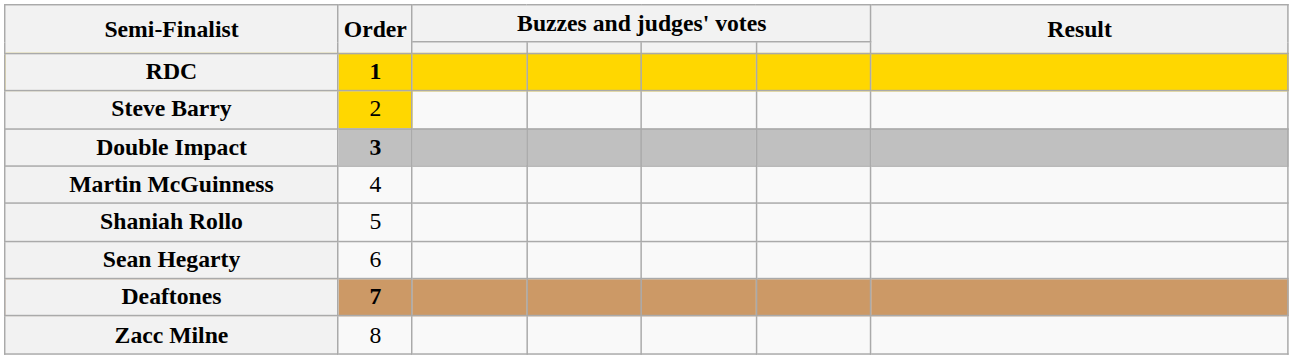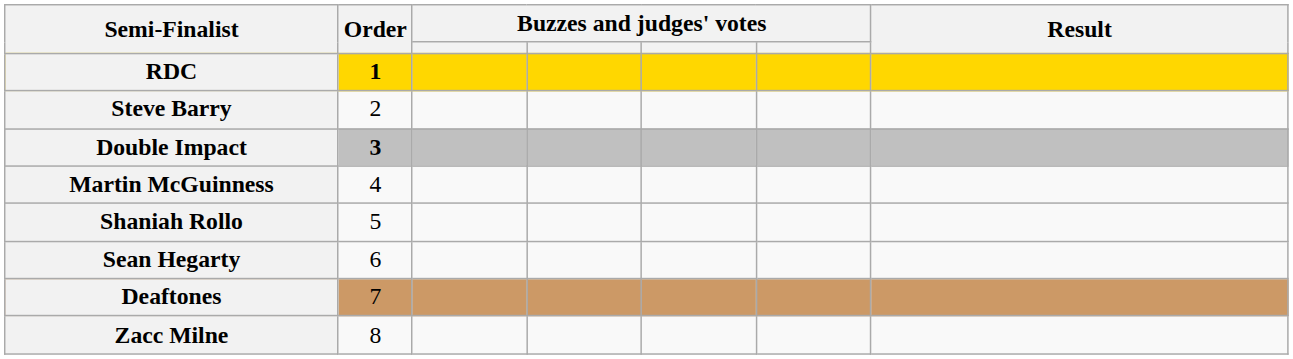(375, 109) gold background -> (375, 109) no background
(375, 297) bold -> (375, 297) normal
